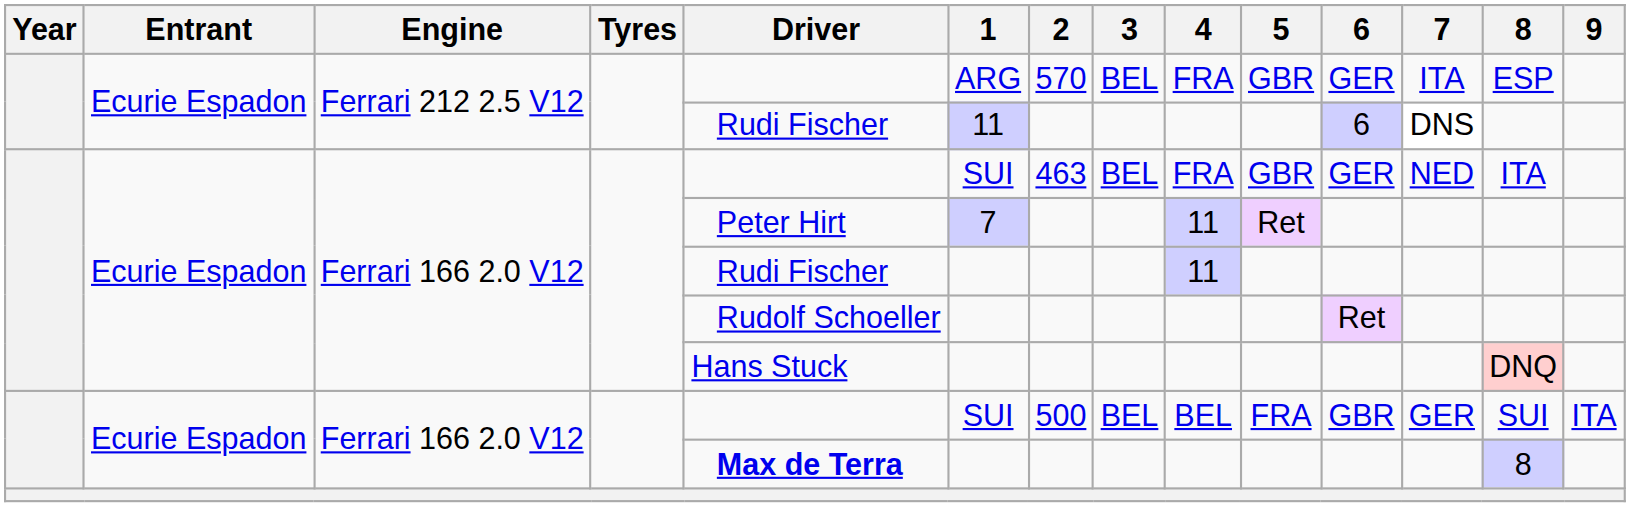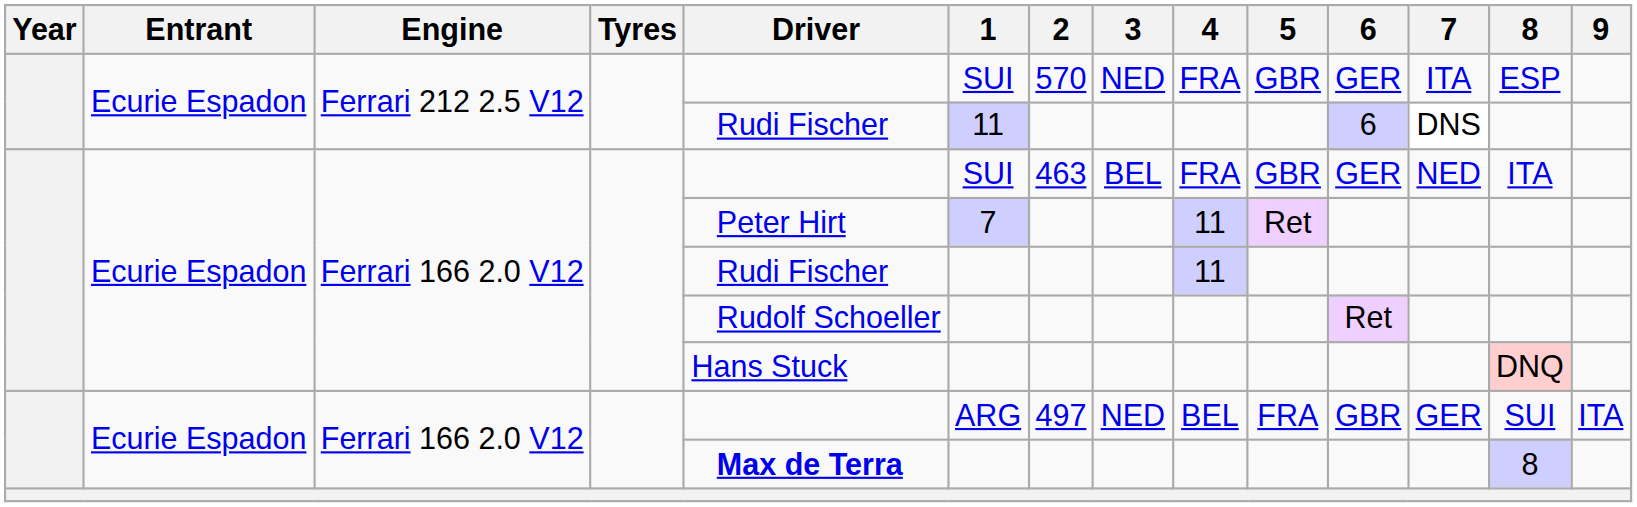(988, 78) ARG -> (988, 78) SUI
(1130, 78) BEL -> (1133, 78) NED
(988, 415) SUI -> (988, 415) ARG
(1061, 415) 500 -> (1061, 415) 497
(1130, 415) BEL -> (1133, 415) NED
